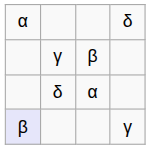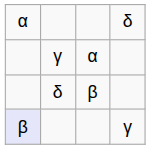(93, 56) β -> (93, 56) α
(93, 91) α -> (93, 91) β
